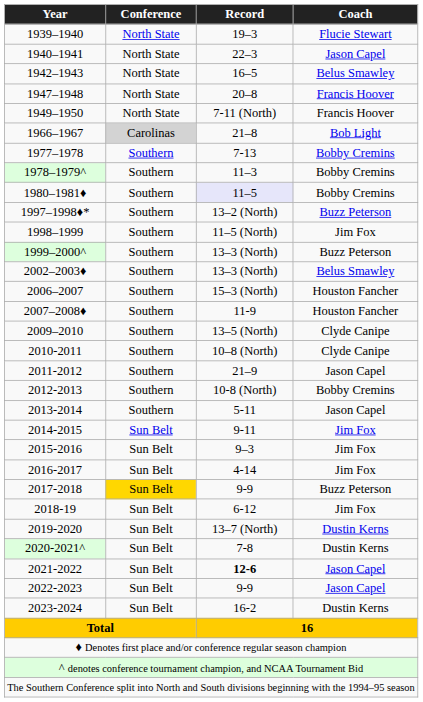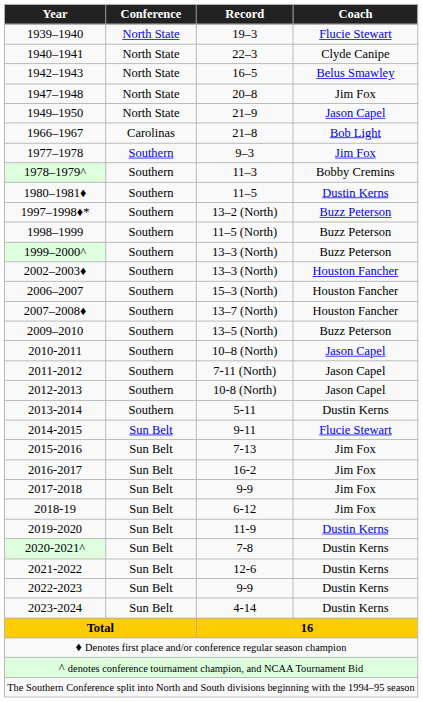(355, 53) Jason Capel -> (355, 53) Clyde Canipe
(355, 93) Francis Hoover -> (355, 93) Jim Fox
(245, 113) 7-11 (North) -> (245, 113) 21–9
(355, 113) Francis Hoover -> (355, 113) Jason Capel
(151, 133) lightgrey background -> (151, 133) no background
(245, 152) 7-13 -> (245, 152) 9–3
(355, 152) Bobby Cremins -> (355, 152) Jim Fox
(245, 192) lavender background -> (245, 192) no background
(355, 192) Bobby Cremins -> (355, 192) Dustin Kerns
(355, 232) Jim Fox -> (355, 232) Buzz Peterson
(355, 271) Belus Smawley -> (355, 271) Houston Fancher
(245, 311) 11-9 -> (245, 311) 13–7 (North)
(355, 331) Clyde Canipe -> (355, 331) Buzz Peterson
(355, 350) Clyde Canipe -> (355, 350) Jason Capel
(245, 370) 21–9 -> (245, 370) 7-11 (North)
(355, 390) Bobby Cremins -> (355, 390) Jason Capel
(355, 410) Jason Capel -> (355, 410) Dustin Kerns
(355, 430) Jim Fox -> (355, 430) Flucie Stewart
(245, 449) 9–3 -> (245, 449) 7-13
(245, 469) 4-14 -> (245, 469) 16-2
(151, 489) gold background -> (151, 489) no background
(355, 489) Buzz Peterson -> (355, 489) Jim Fox
(245, 529) 13–7 (North) -> (245, 529) 11-9
(245, 568) bold -> (245, 568) normal
(355, 568) Jason Capel -> (355, 568) Dustin Kerns
(355, 588) Jason Capel -> (355, 588) Dustin Kerns
(245, 608) 16-2 -> (245, 608) 4-14
